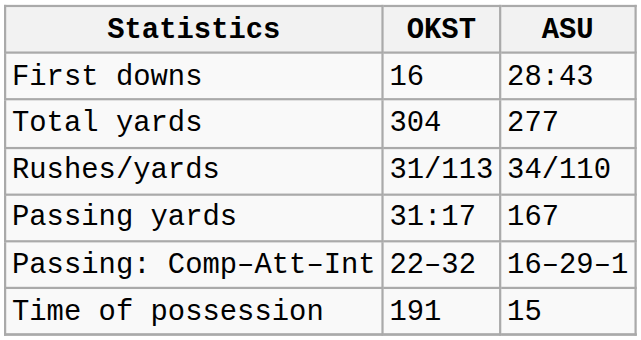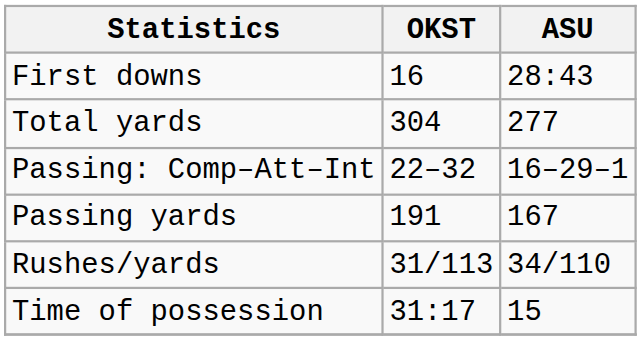rows swapped: (116, 171) <-> (194, 265)
(433, 218) 31:17 -> (415, 218) 191
(415, 312) 191 -> (433, 312) 31:17
